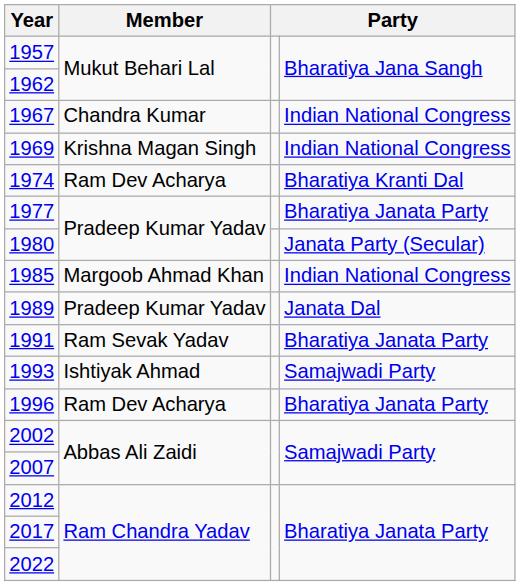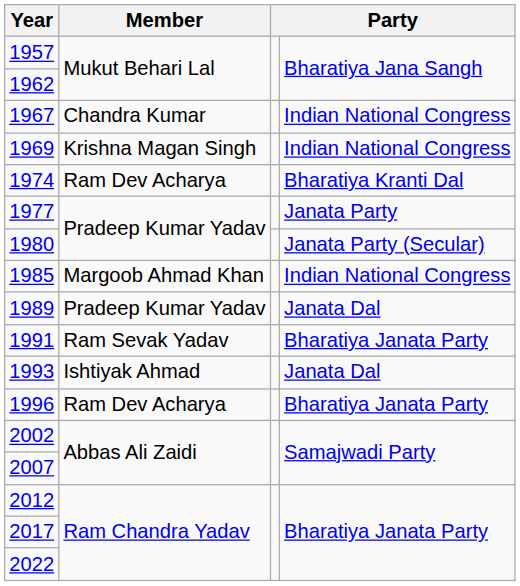(386, 212) Bharatiya Janata Party -> (341, 212) Janata Party
(360, 372) Samajwadi Party -> (332, 372) Janata Dal
